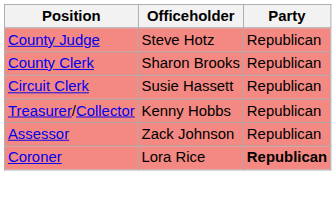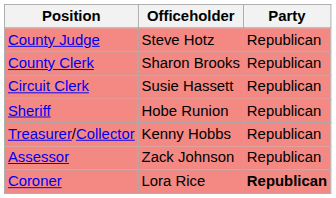+ row: (29, 110)
